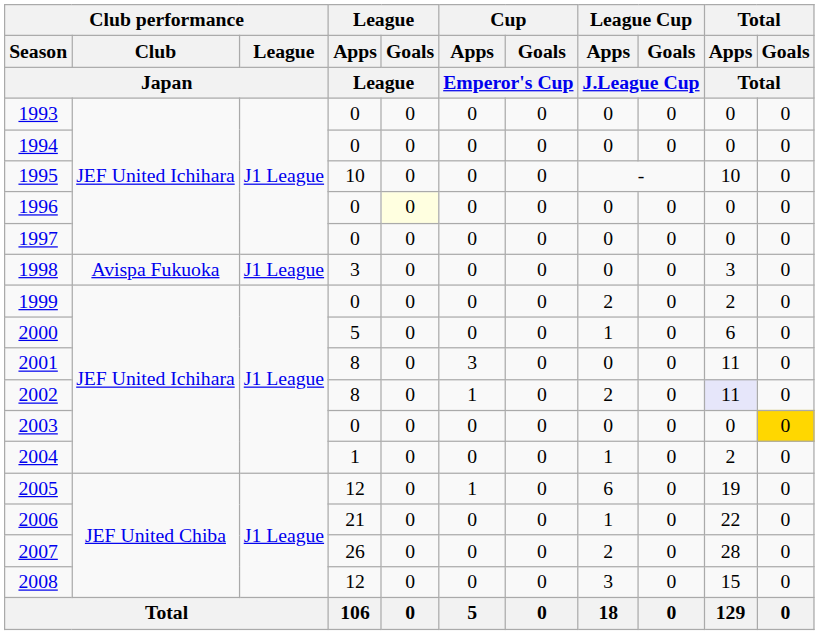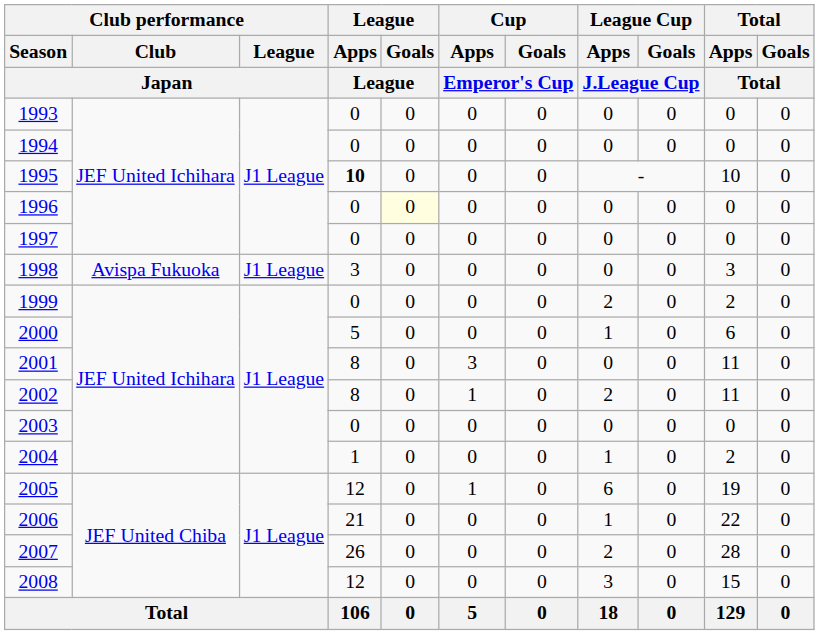(355, 176) normal -> (355, 176) bold
(731, 394) lavender background -> (731, 394) no background
(786, 425) gold background -> (786, 425) no background
